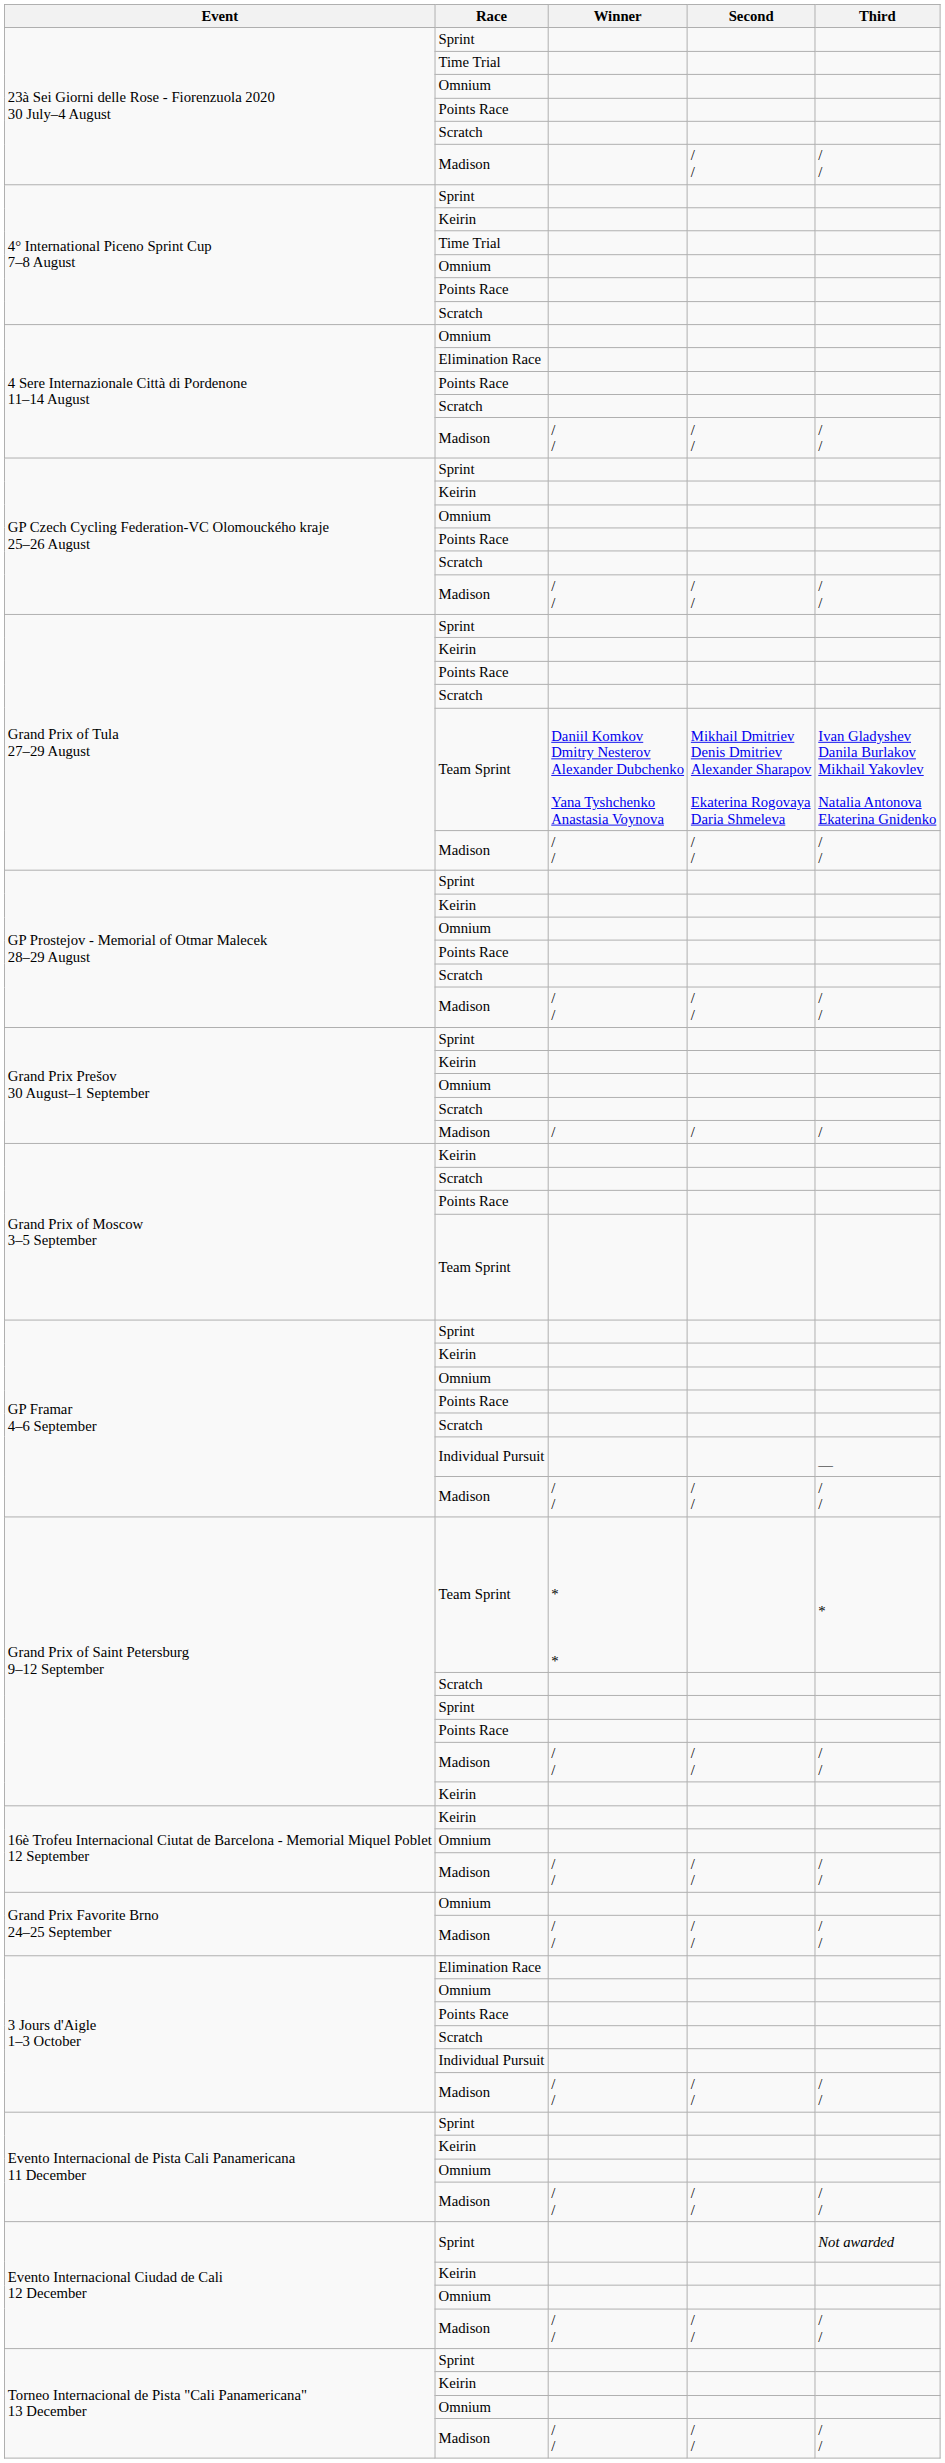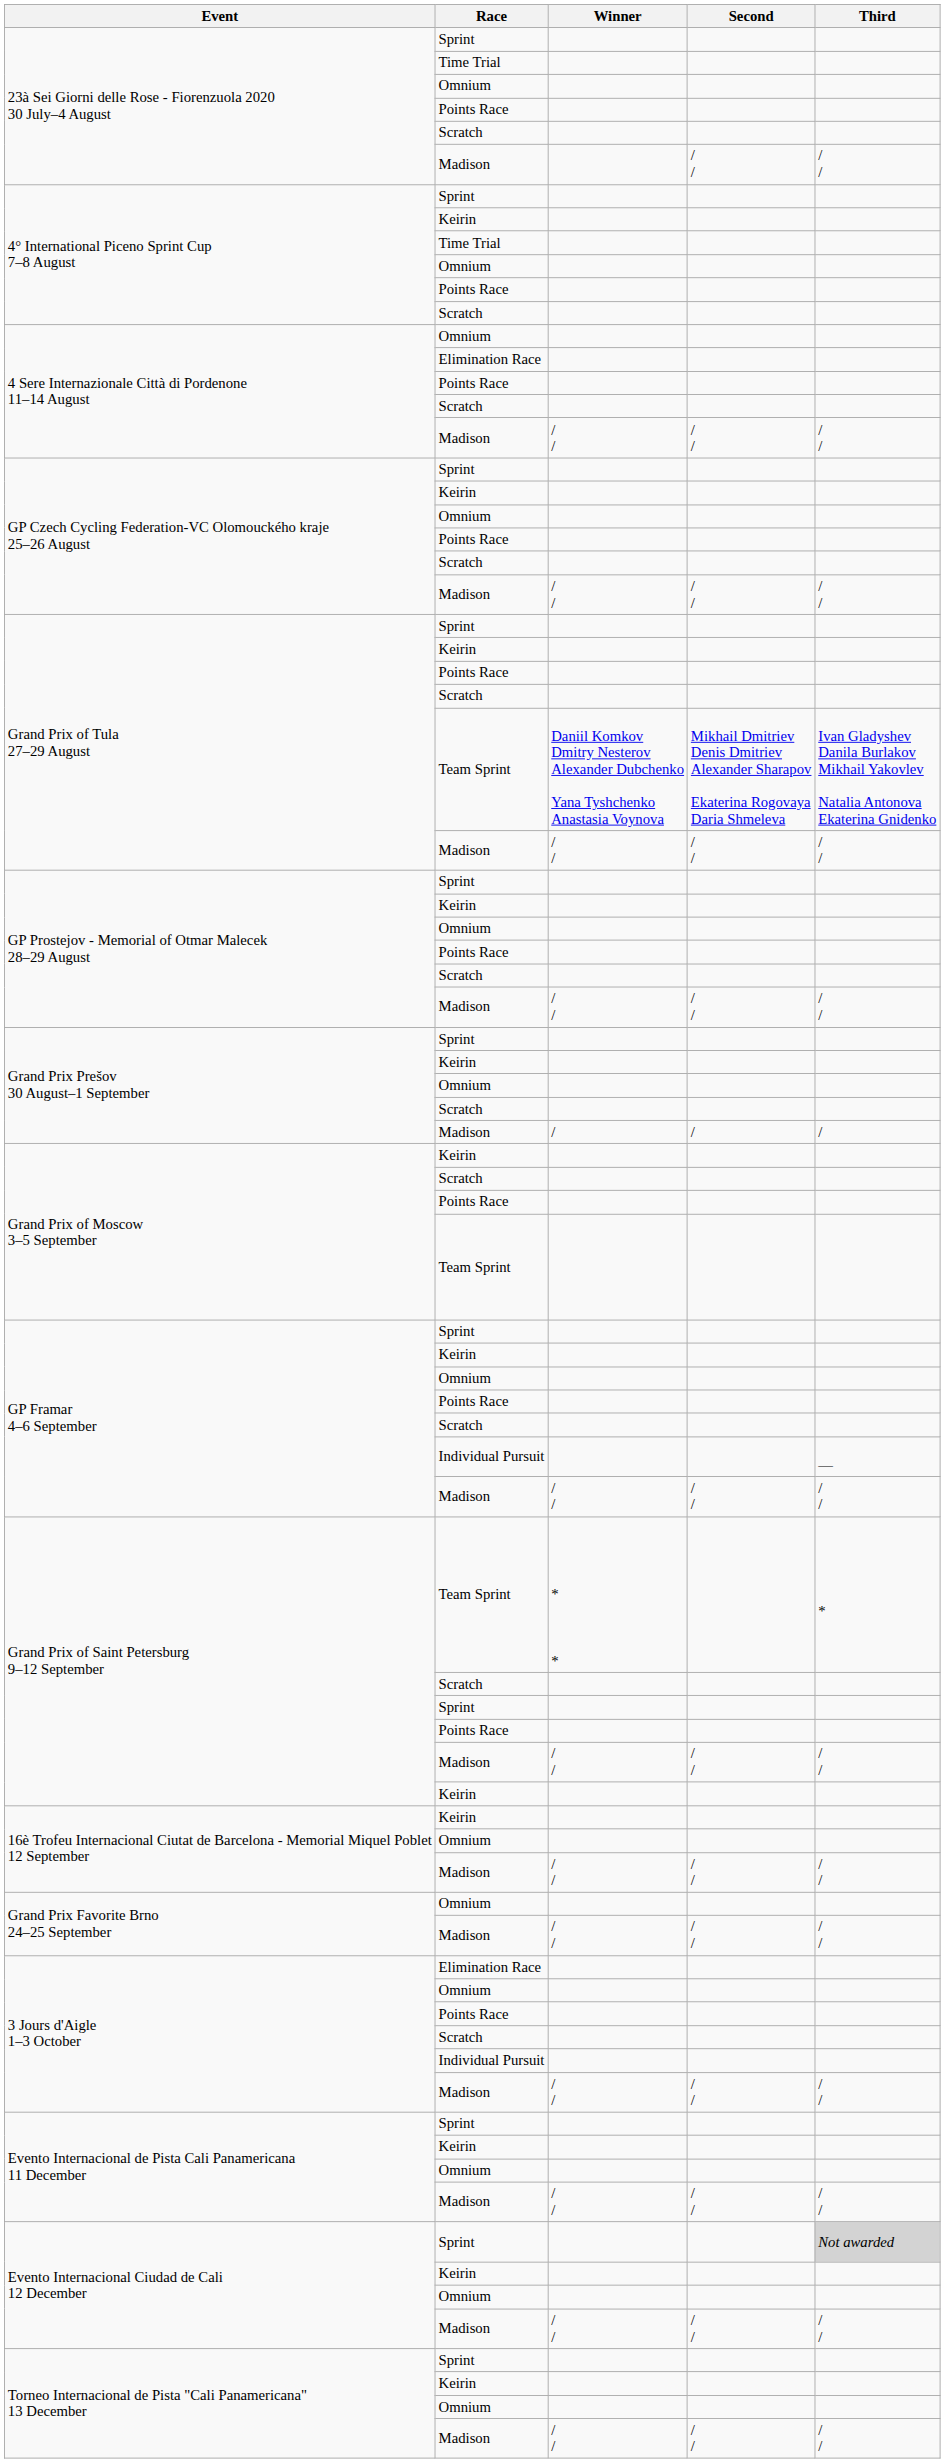(856, 2241) no background -> (856, 2241) lightgrey background
